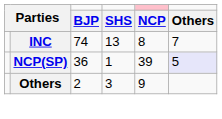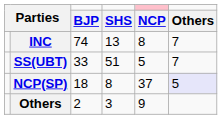+ row: (40, 62)
(81, 62) 36 -> (81, 83) 18
(109, 62) 1 -> (109, 83) 8
(145, 62) 39 -> (145, 83) 37
